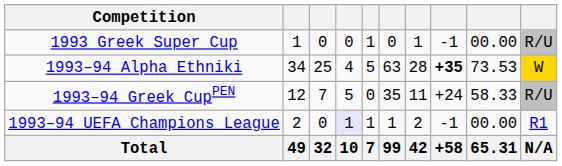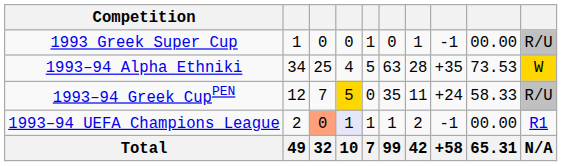(449, 68) bold -> (449, 68) normal
(349, 96) no background -> (349, 96) gold background
(323, 123) no background -> (323, 123) lightsalmon background
